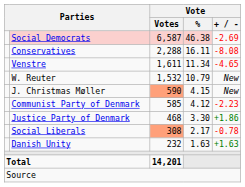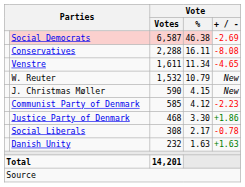(174, 91) lightsalmon background -> (174, 91) no background
(174, 131) lightsalmon background -> (174, 131) no background
